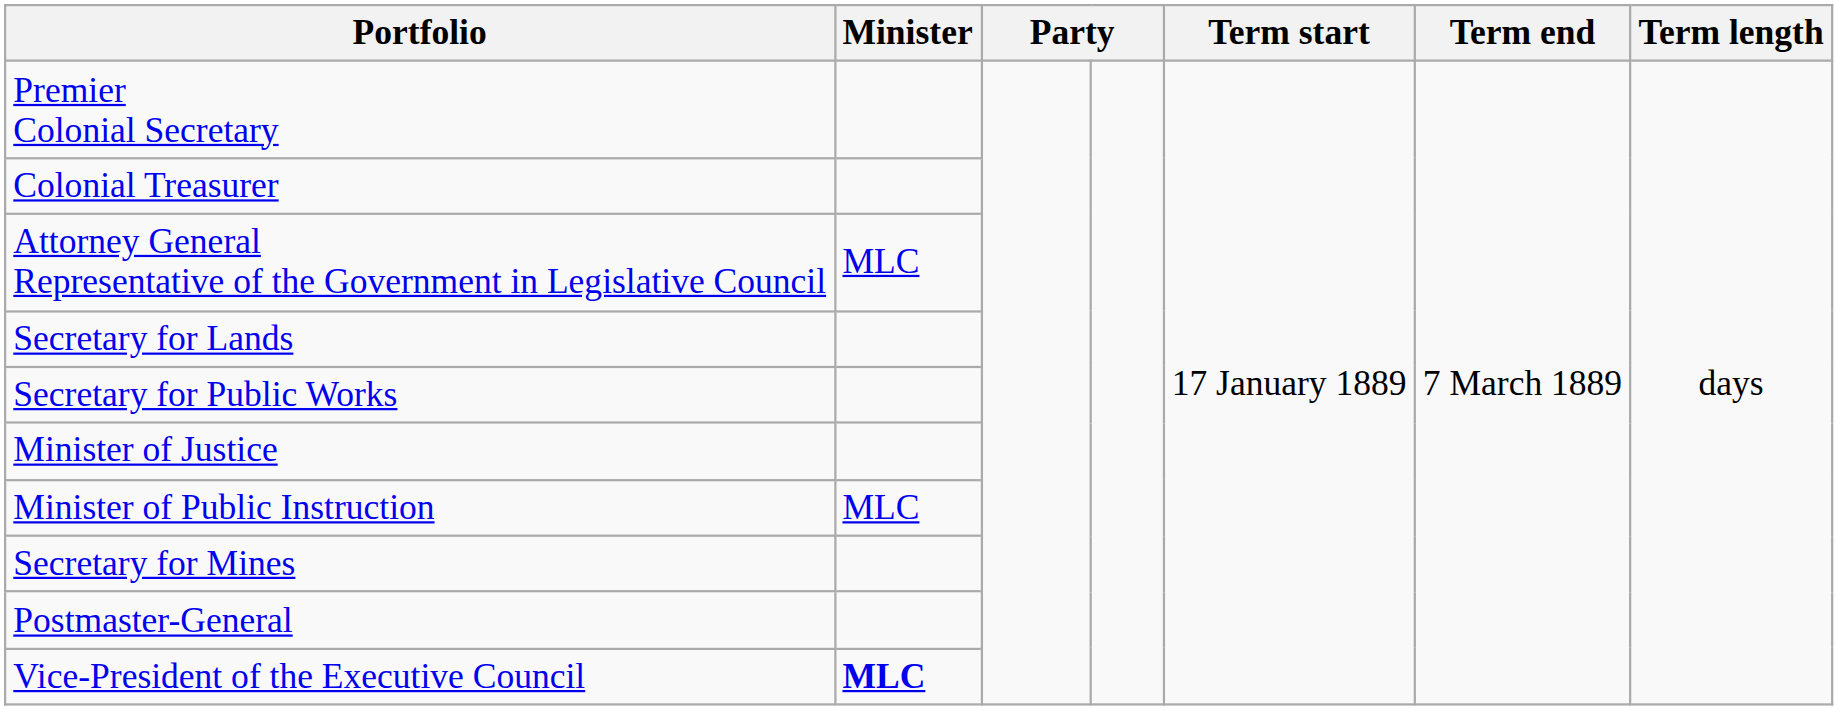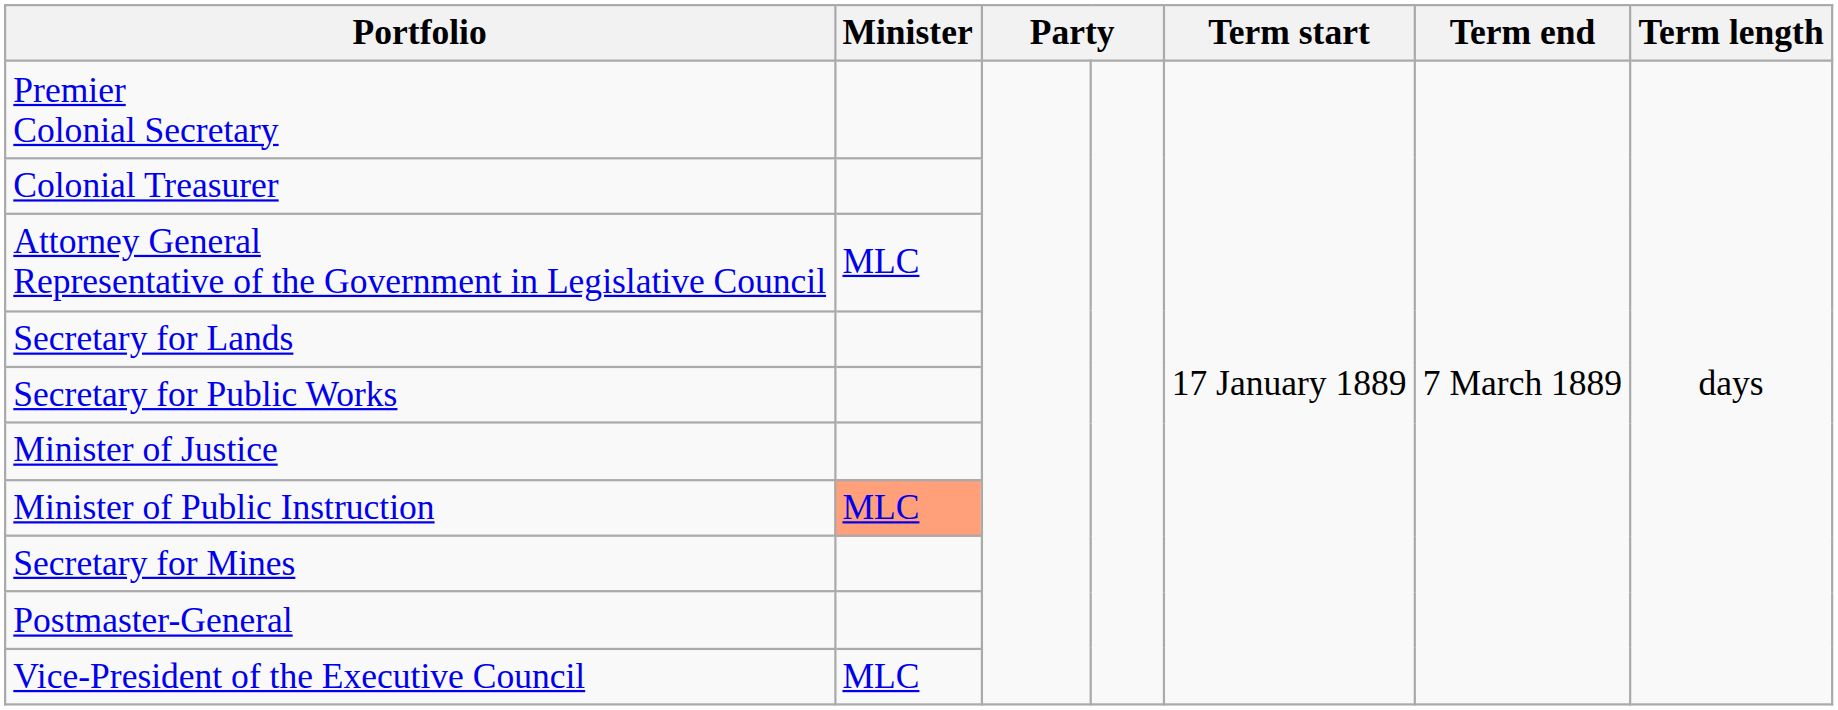(881, 506) no background -> (881, 506) lightsalmon background
(884, 675) bold -> (881, 675) normal
